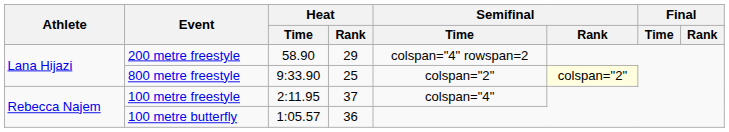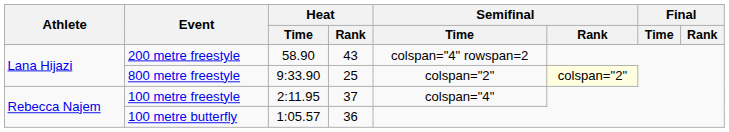(351, 55) 29 -> (351, 55) 43
